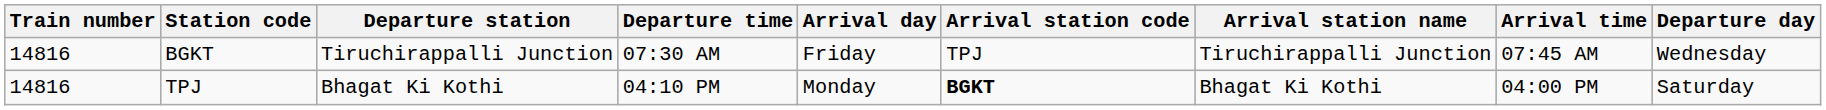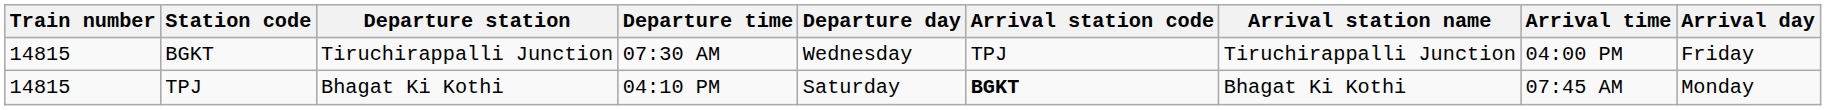columns swapped: (1736, 21) <-> (870, 21)
(40, 54) 14816 -> (40, 54) 14815
(1550, 54) 07:45 AM -> (1574, 54) 04:00 PM
(40, 87) 14816 -> (40, 87) 14815
(1550, 87) 04:00 PM -> (1574, 87) 07:45 AM
